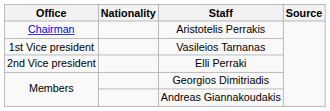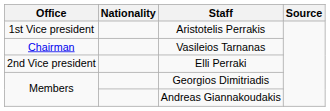(51, 30) Chairman -> (51, 30) 1st Vice president
(51, 47) 1st Vice president -> (51, 47) Chairman
